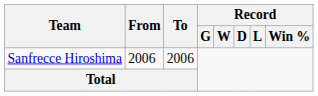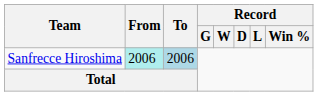(142, 58) no background -> (142, 58) paleturquoise background
(180, 58) no background -> (180, 58) lightblue background
